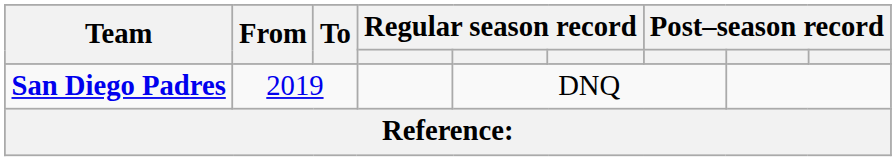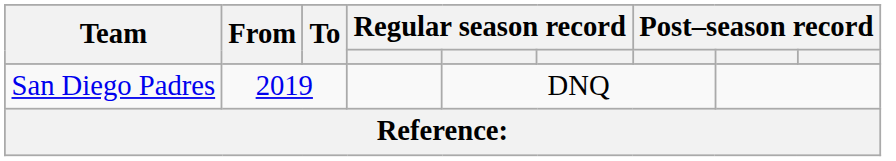(119, 85) bold -> (113, 85) normal
